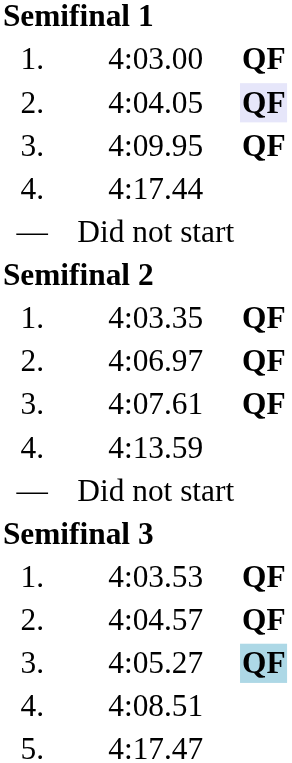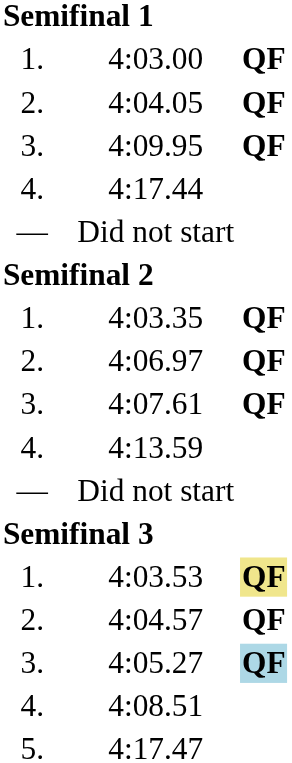(264, 102) lavender background -> (264, 102) no background
(264, 576) no background -> (264, 576) khaki background
